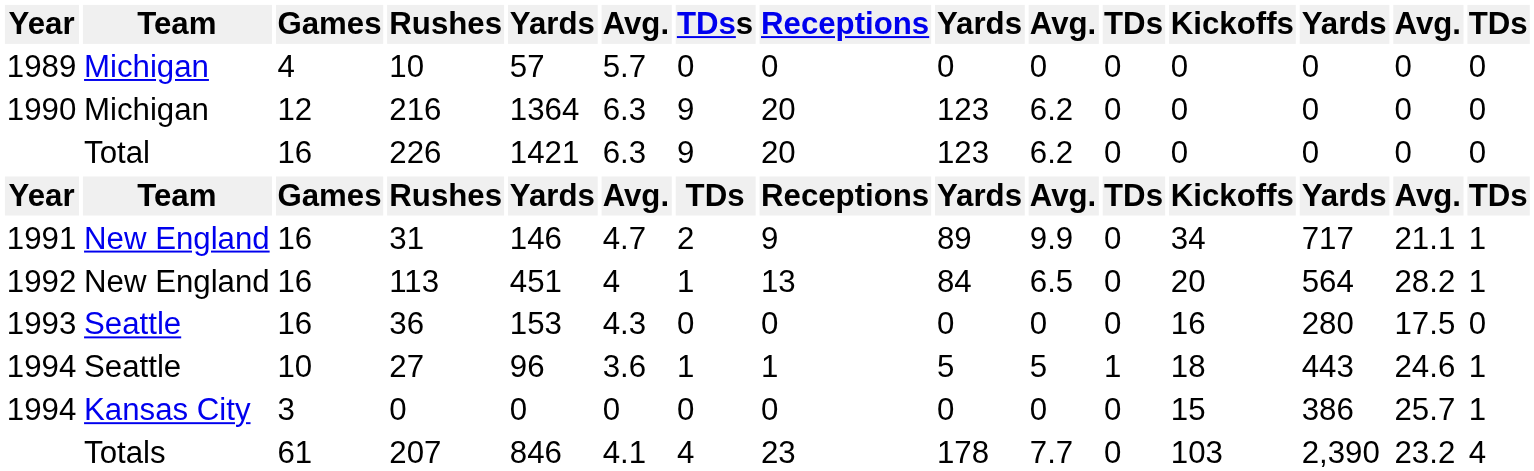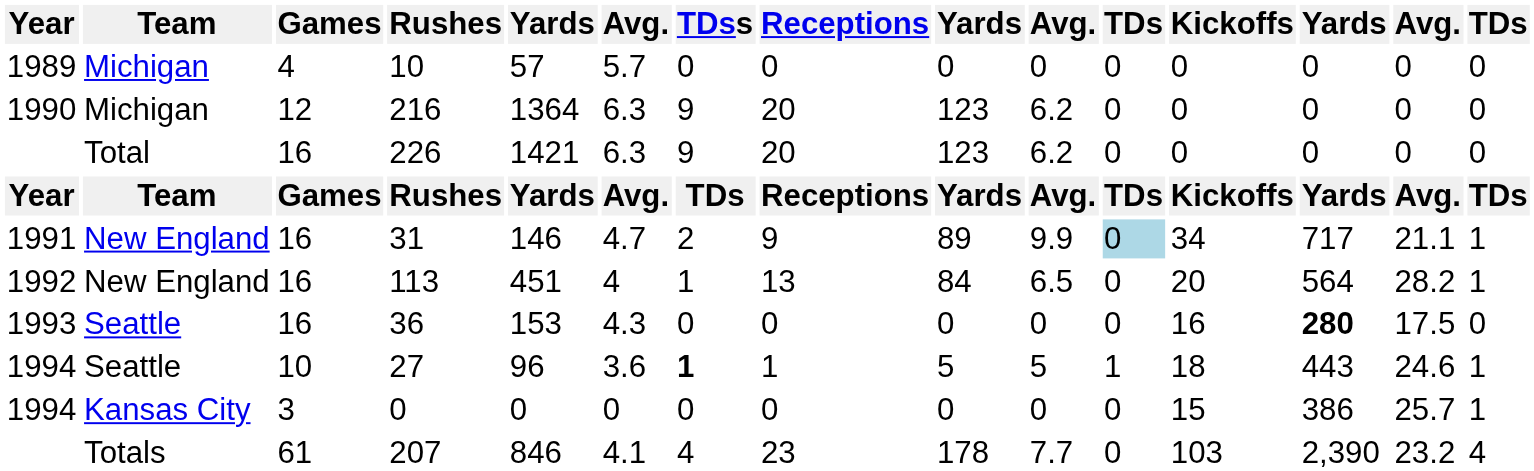(1113, 238) no background -> (1113, 238) lightblue background
(1328, 324) normal -> (1328, 324) bold
(686, 367) normal -> (686, 367) bold
